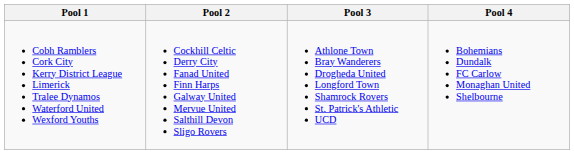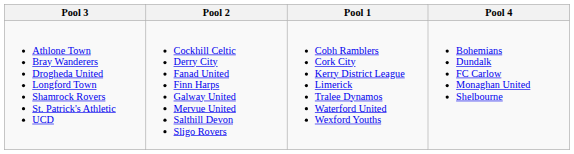columns swapped: (75, 12) <-> (358, 12)
